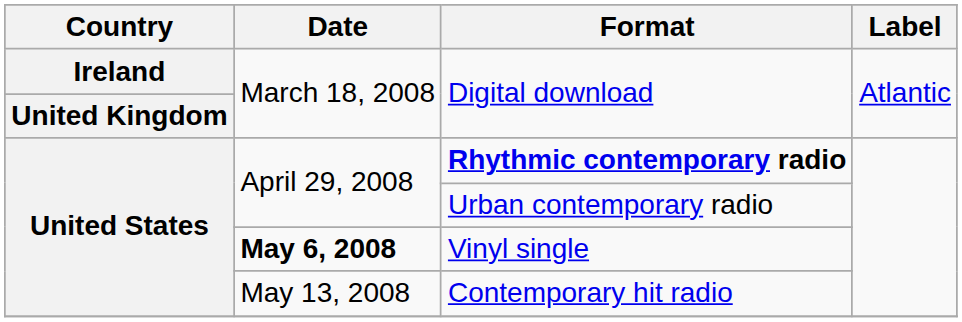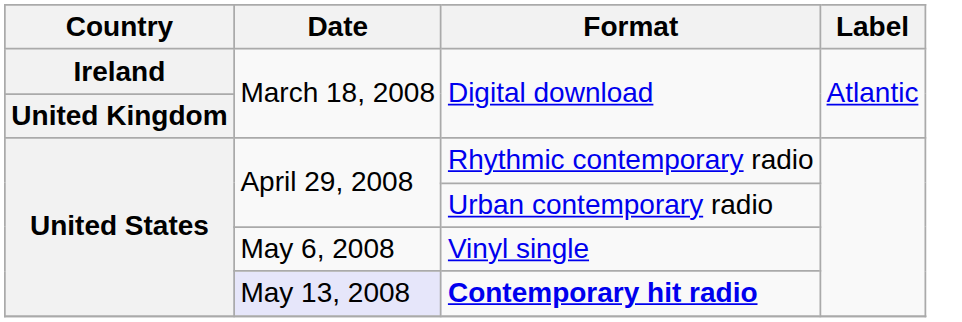(647, 159) bold -> (631, 159) normal
(318, 248) bold -> (317, 248) normal
(325, 293) no background -> (325, 293) lavender background
(590, 293) normal -> (603, 293) bold
